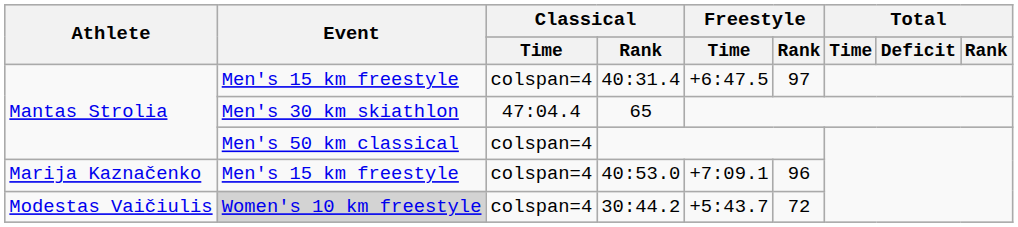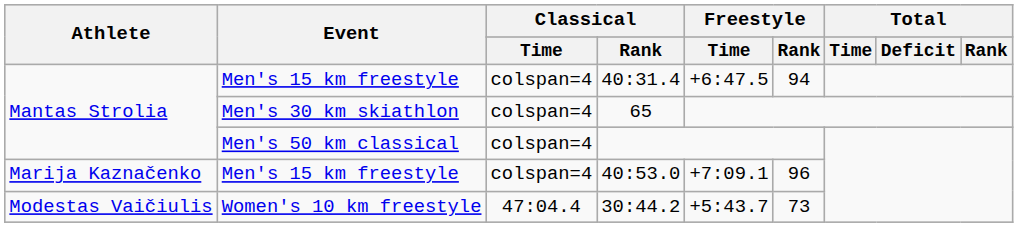(799, 80) 97 -> (799, 80) 94
(541, 112) 47:04.4 -> (541, 112) colspan=4
(352, 207) lightgrey background -> (352, 207) no background
(541, 207) colspan=4 -> (541, 207) 47:04.4
(799, 207) 72 -> (799, 207) 73
